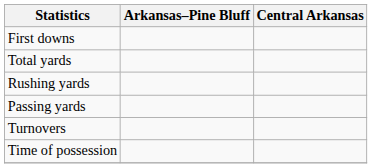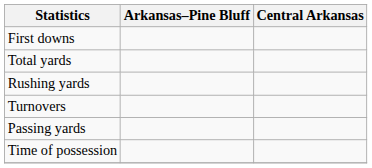rows swapped: (47, 106) <-> (37, 128)
